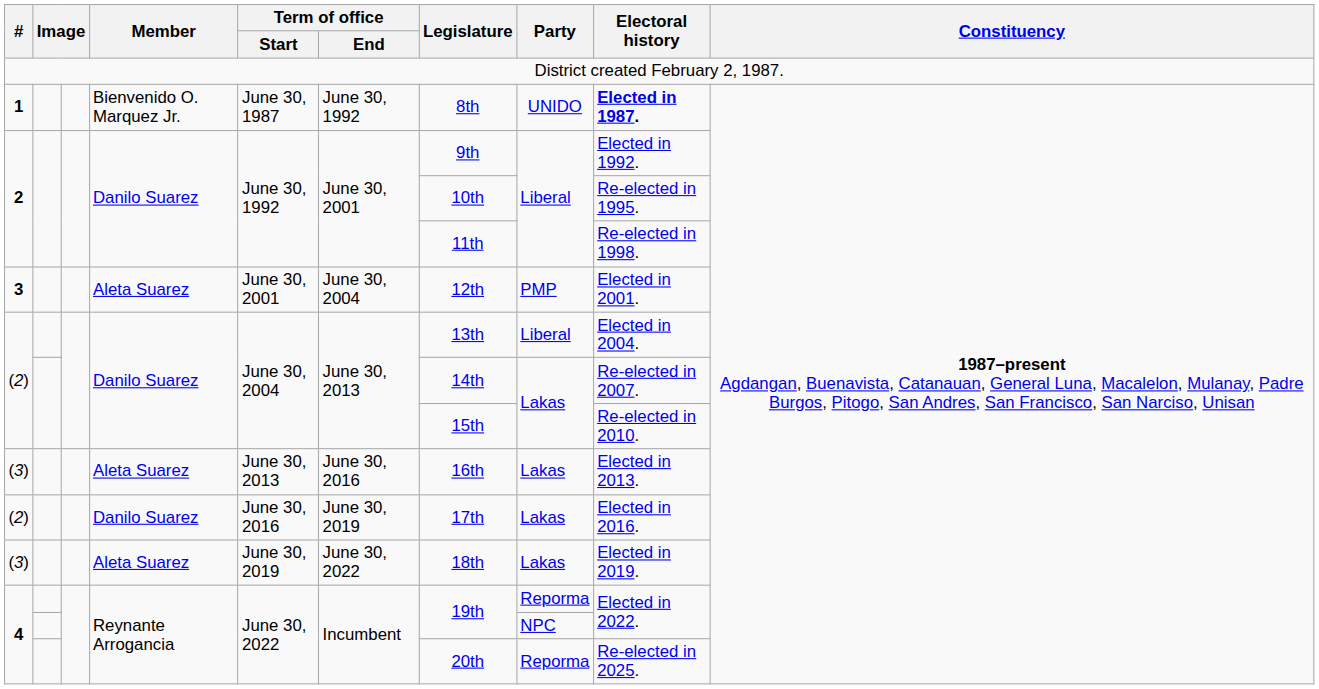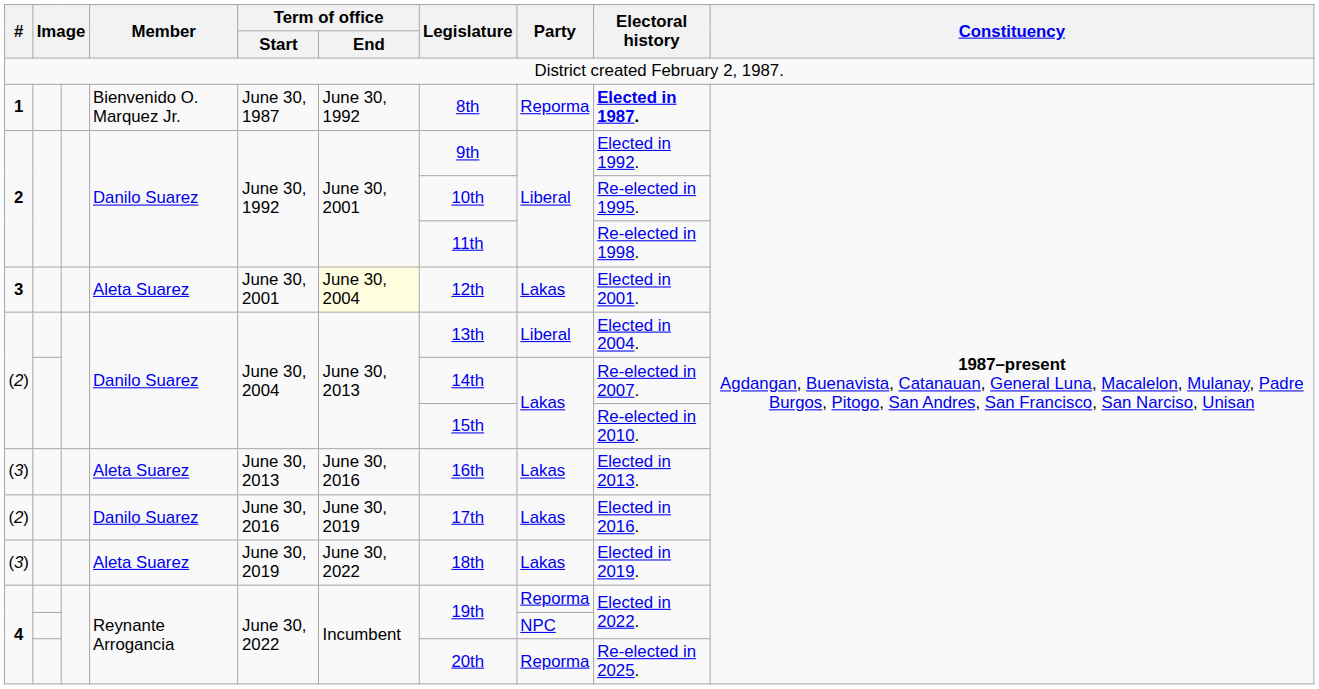(555, 107) UNIDO -> (555, 107) Reporma
(355, 289) no background -> (355, 289) lightyellow background
(539, 289) PMP -> (543, 289) Lakas
